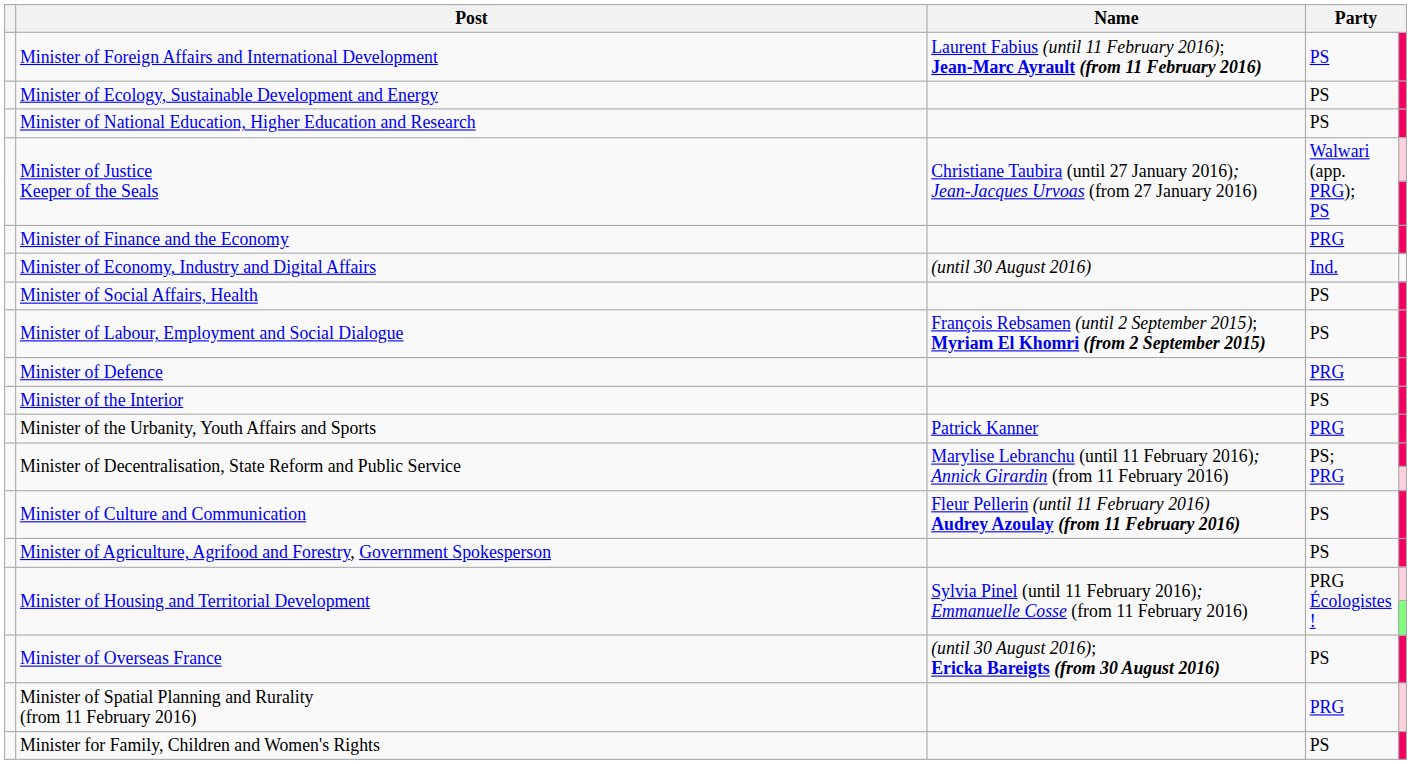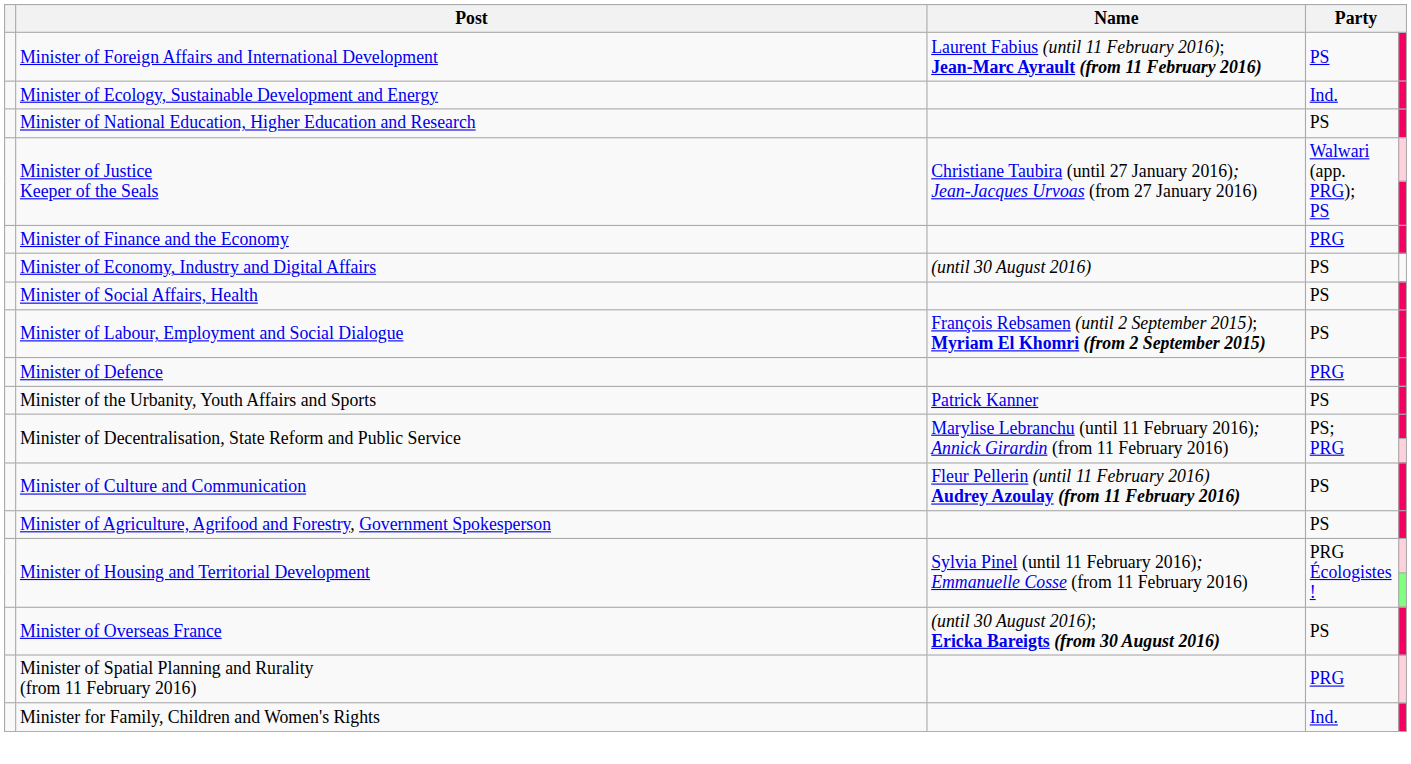(1320, 94) PS -> (1324, 94) Ind.
(1324, 267) Ind. -> (1320, 267) PS
- row: (102, 400)
(1327, 428) PRG -> (1320, 400) PS
(1320, 745) PS -> (1324, 717) Ind.
